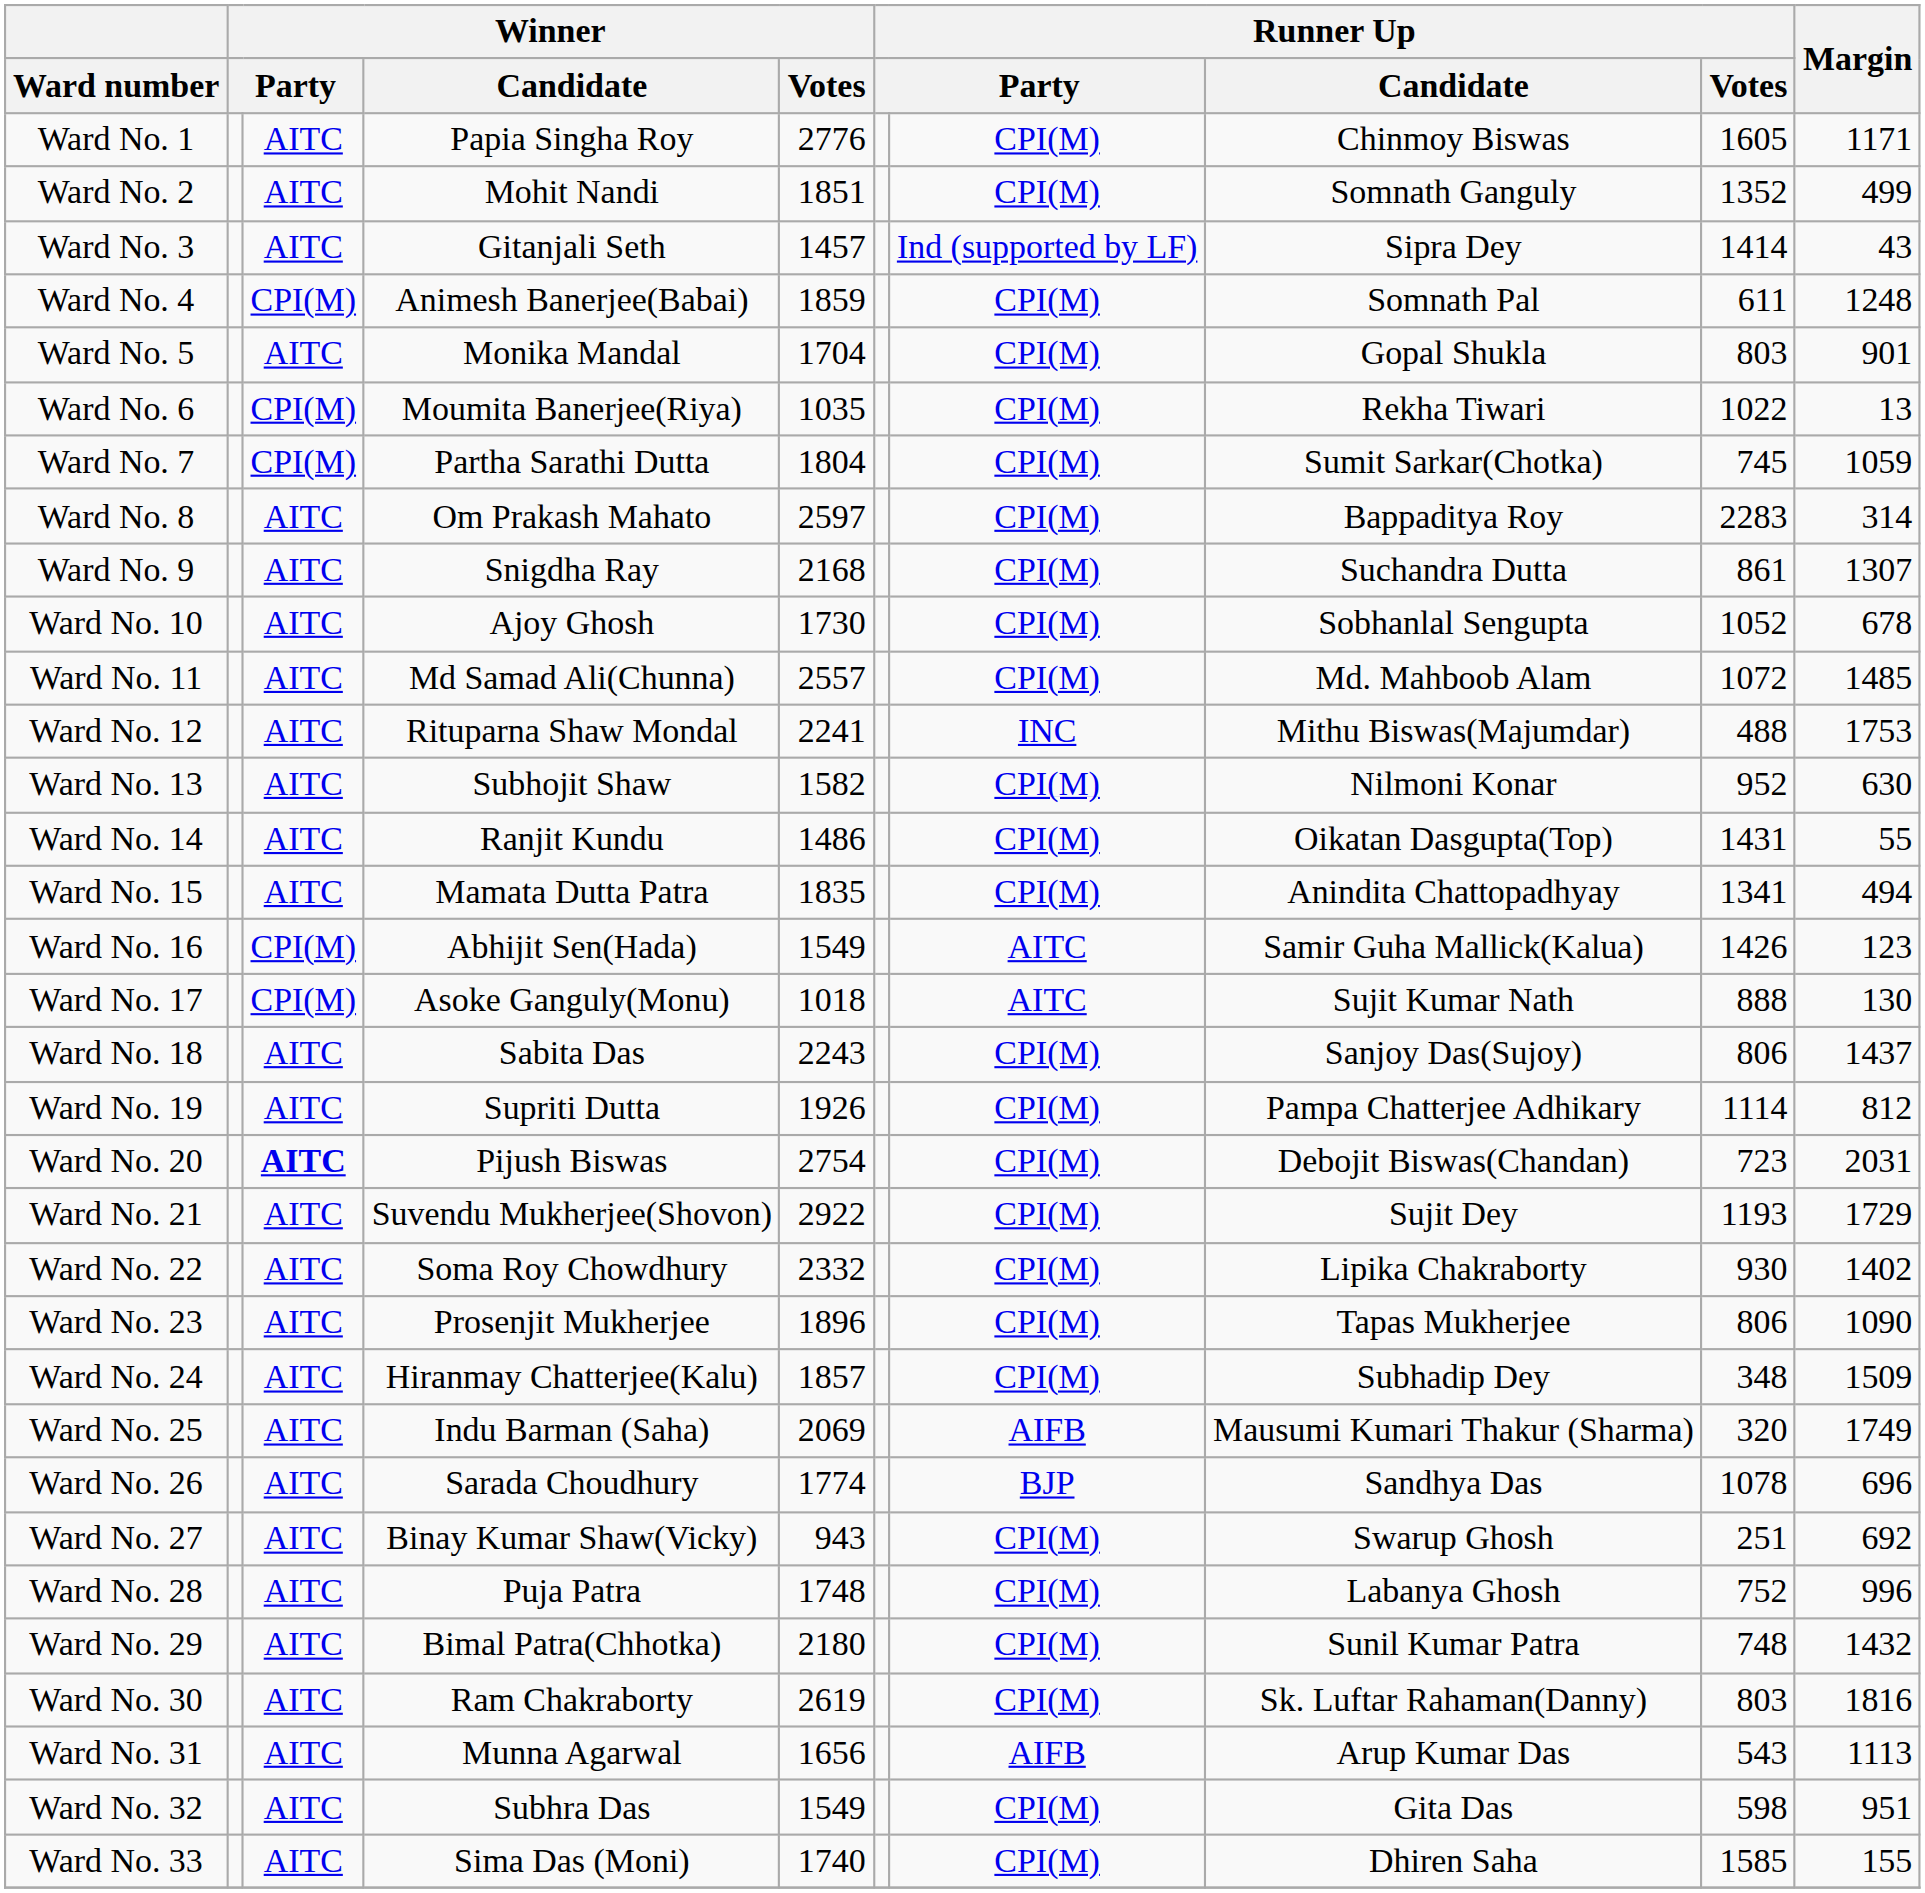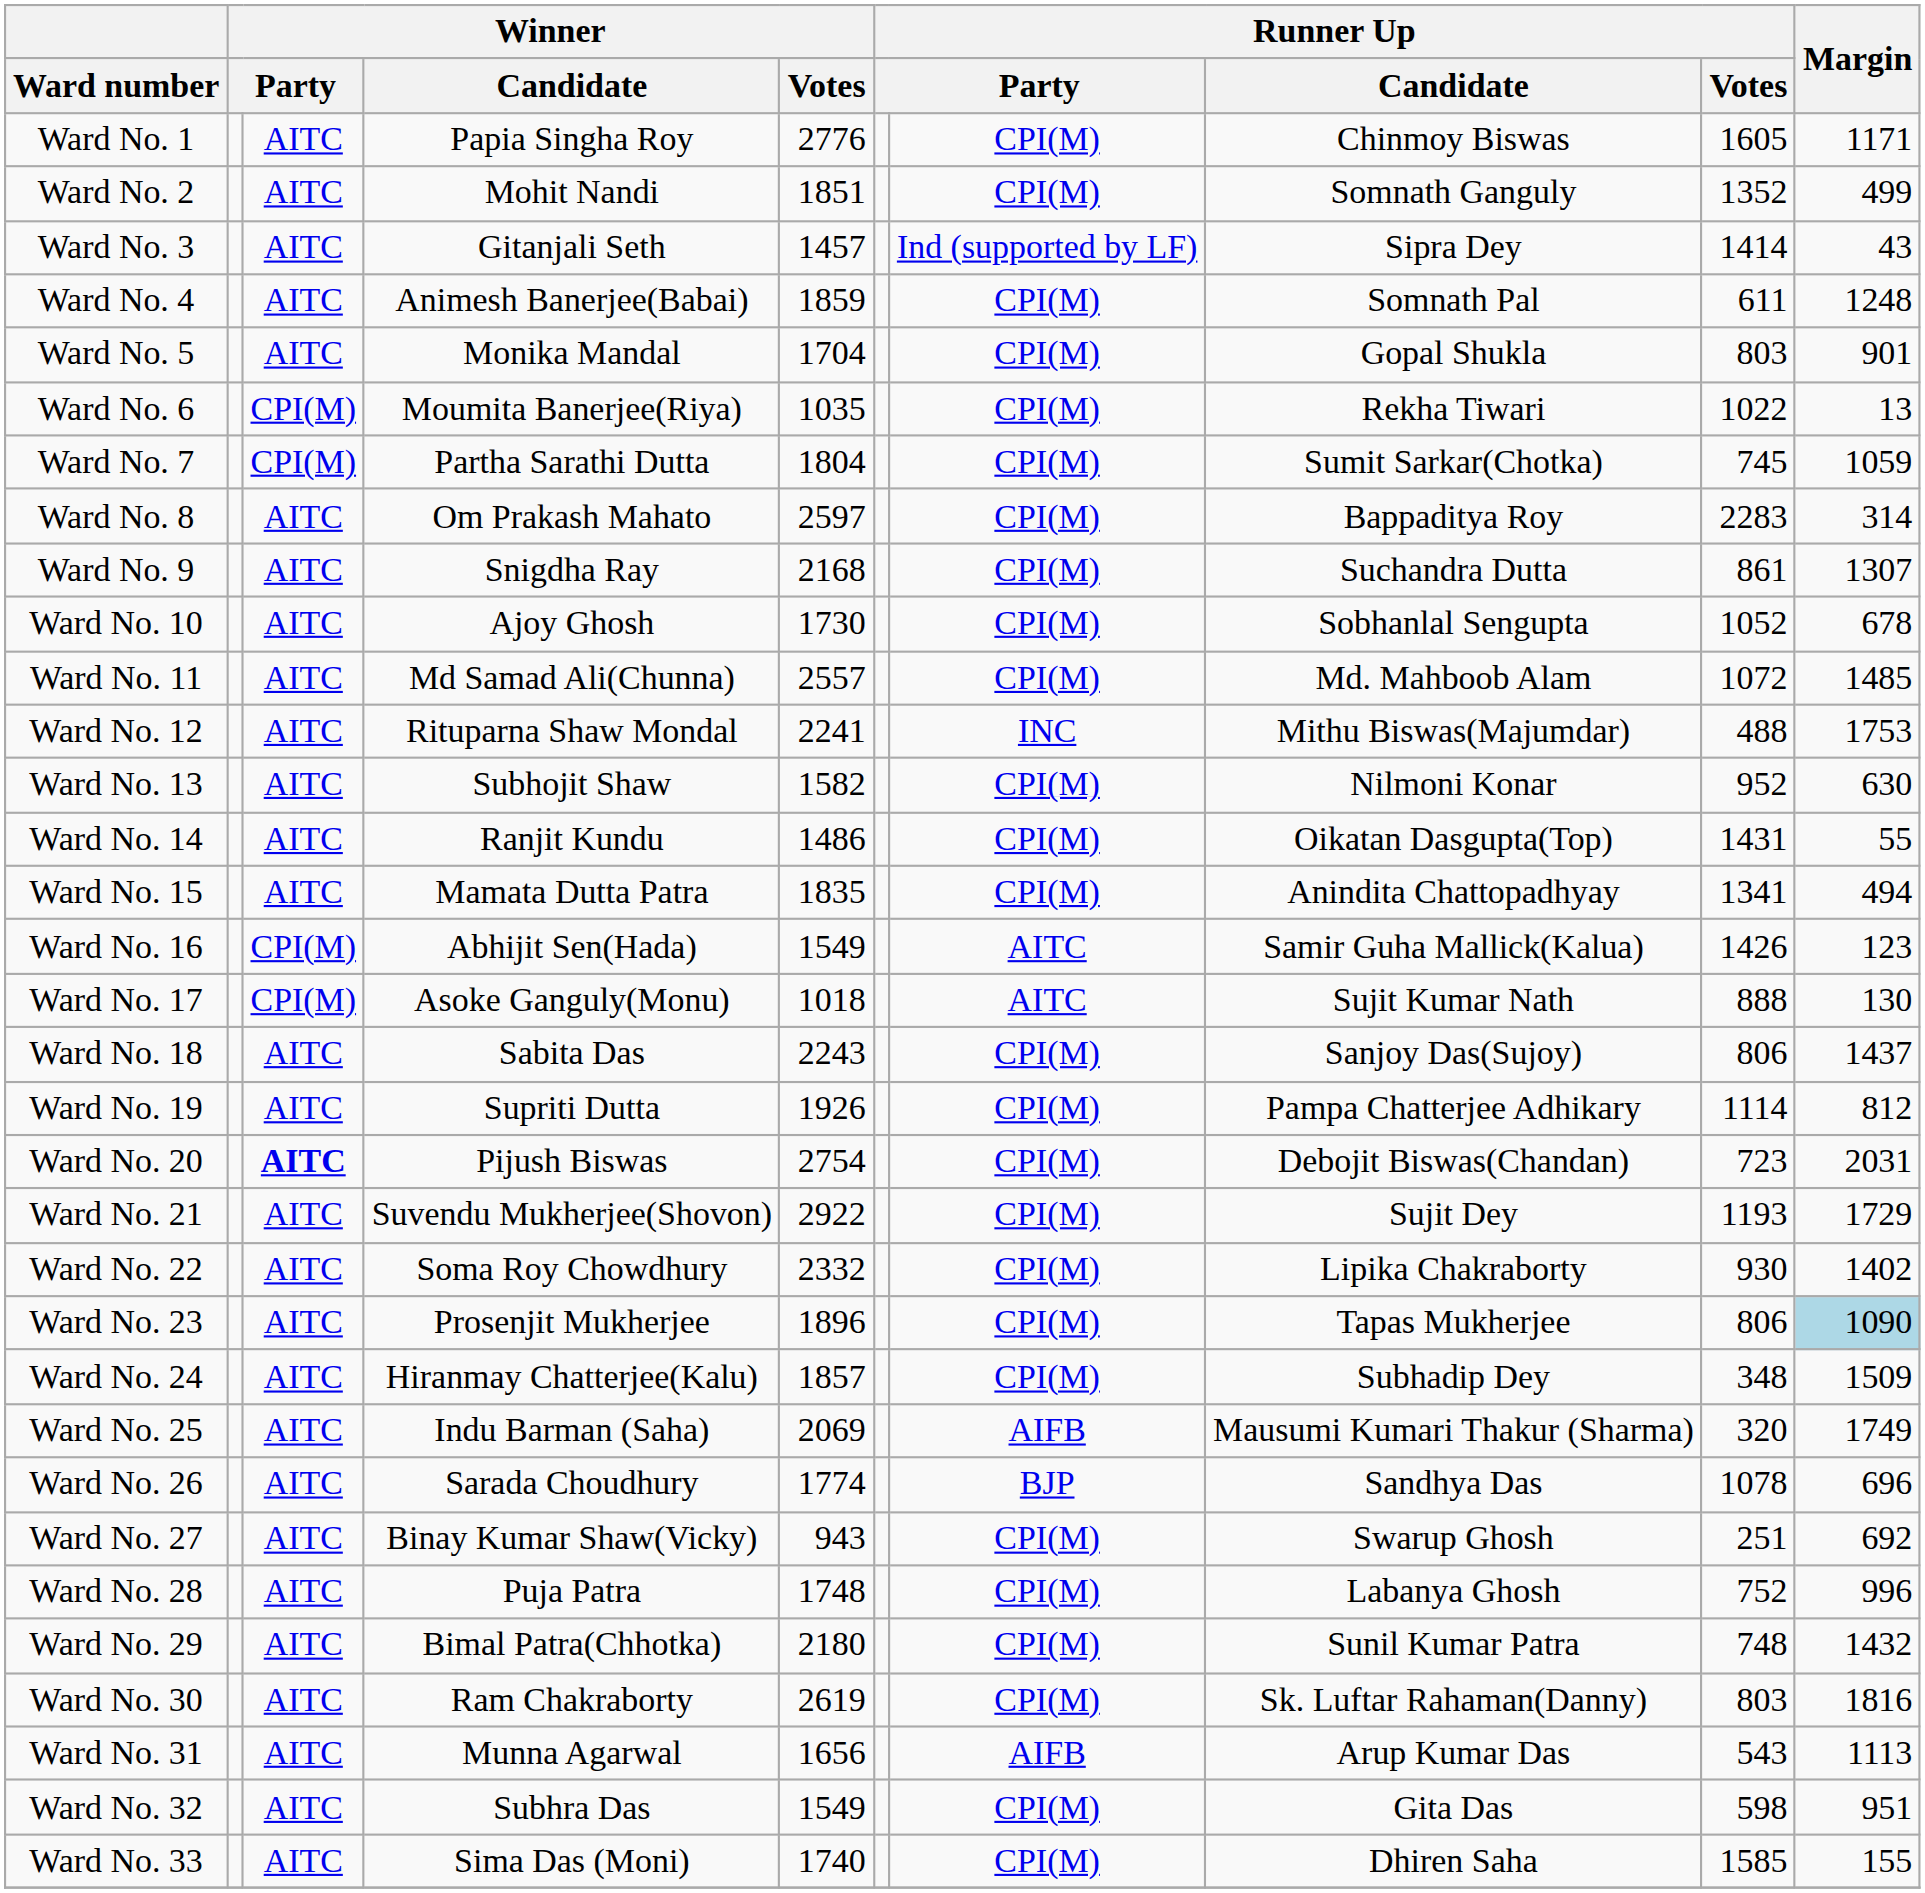(303, 300) CPI(M) -> (303, 300) AITC
(1878, 1322) no background -> (1878, 1322) lightblue background
